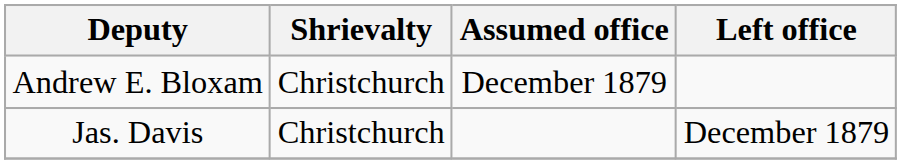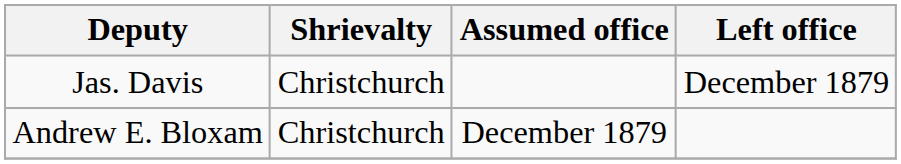rows swapped: (138, 132) <-> (138, 81)
